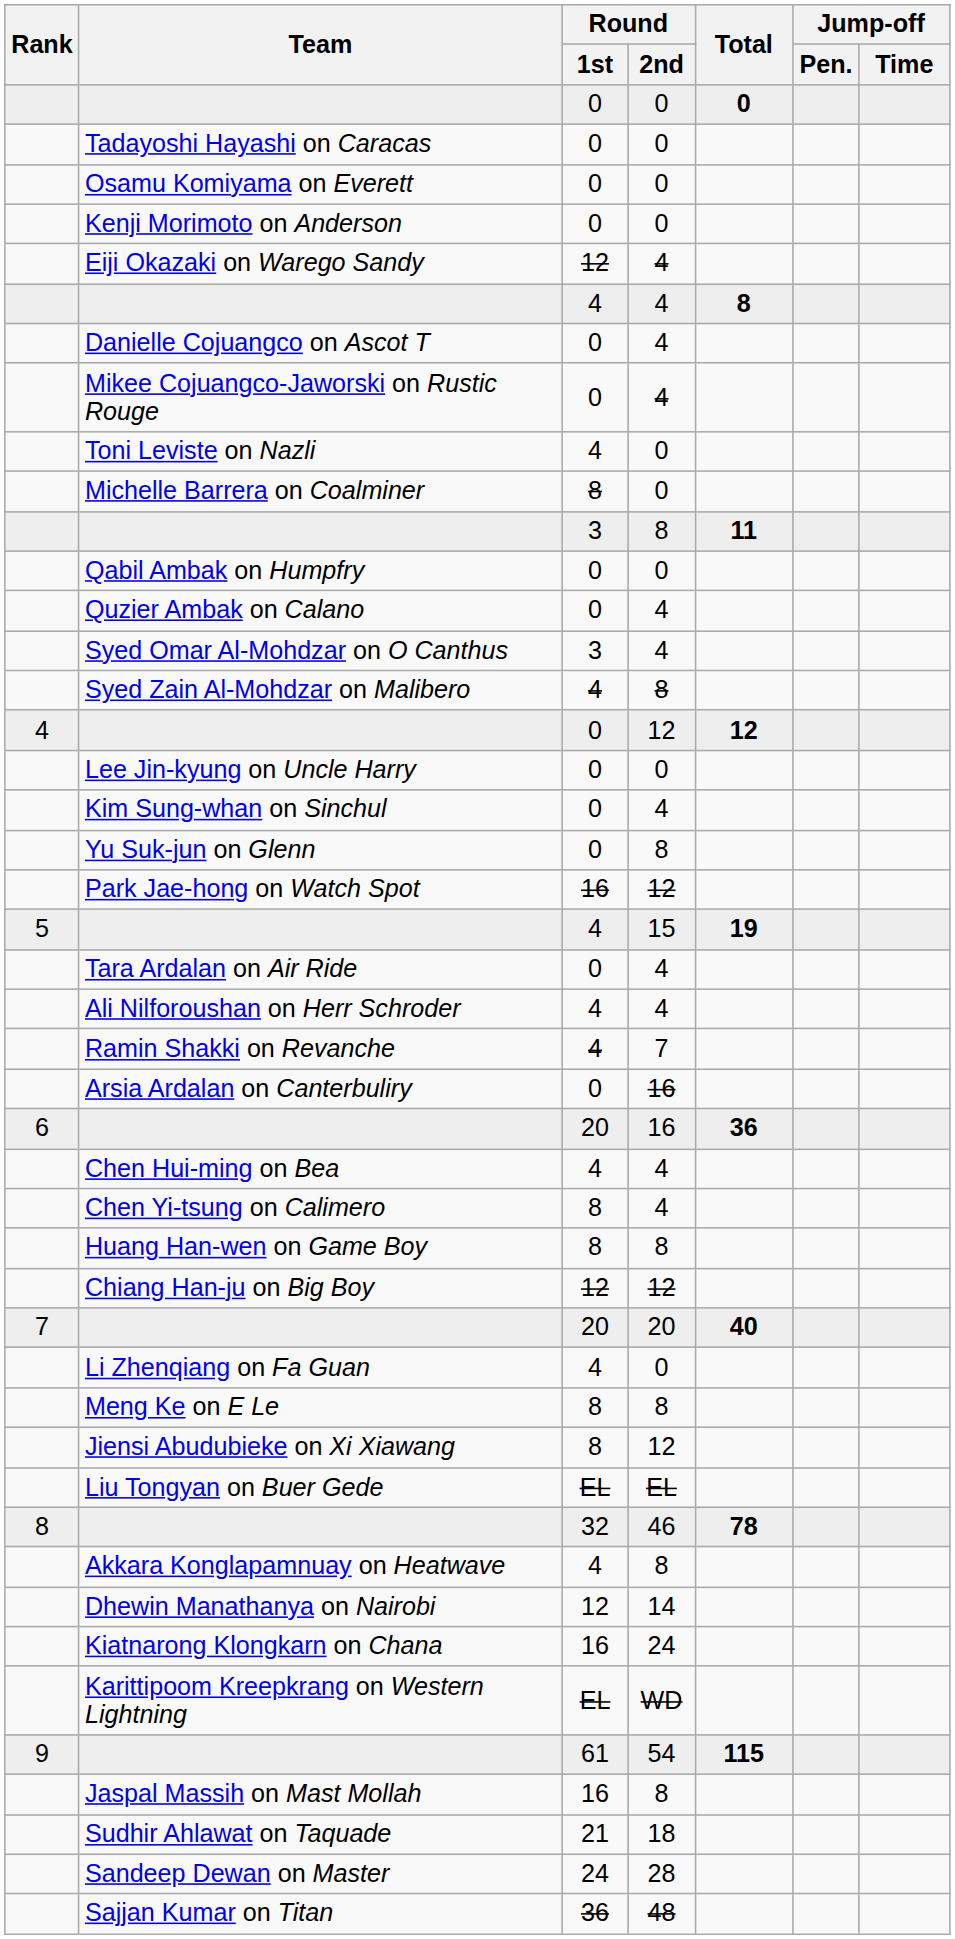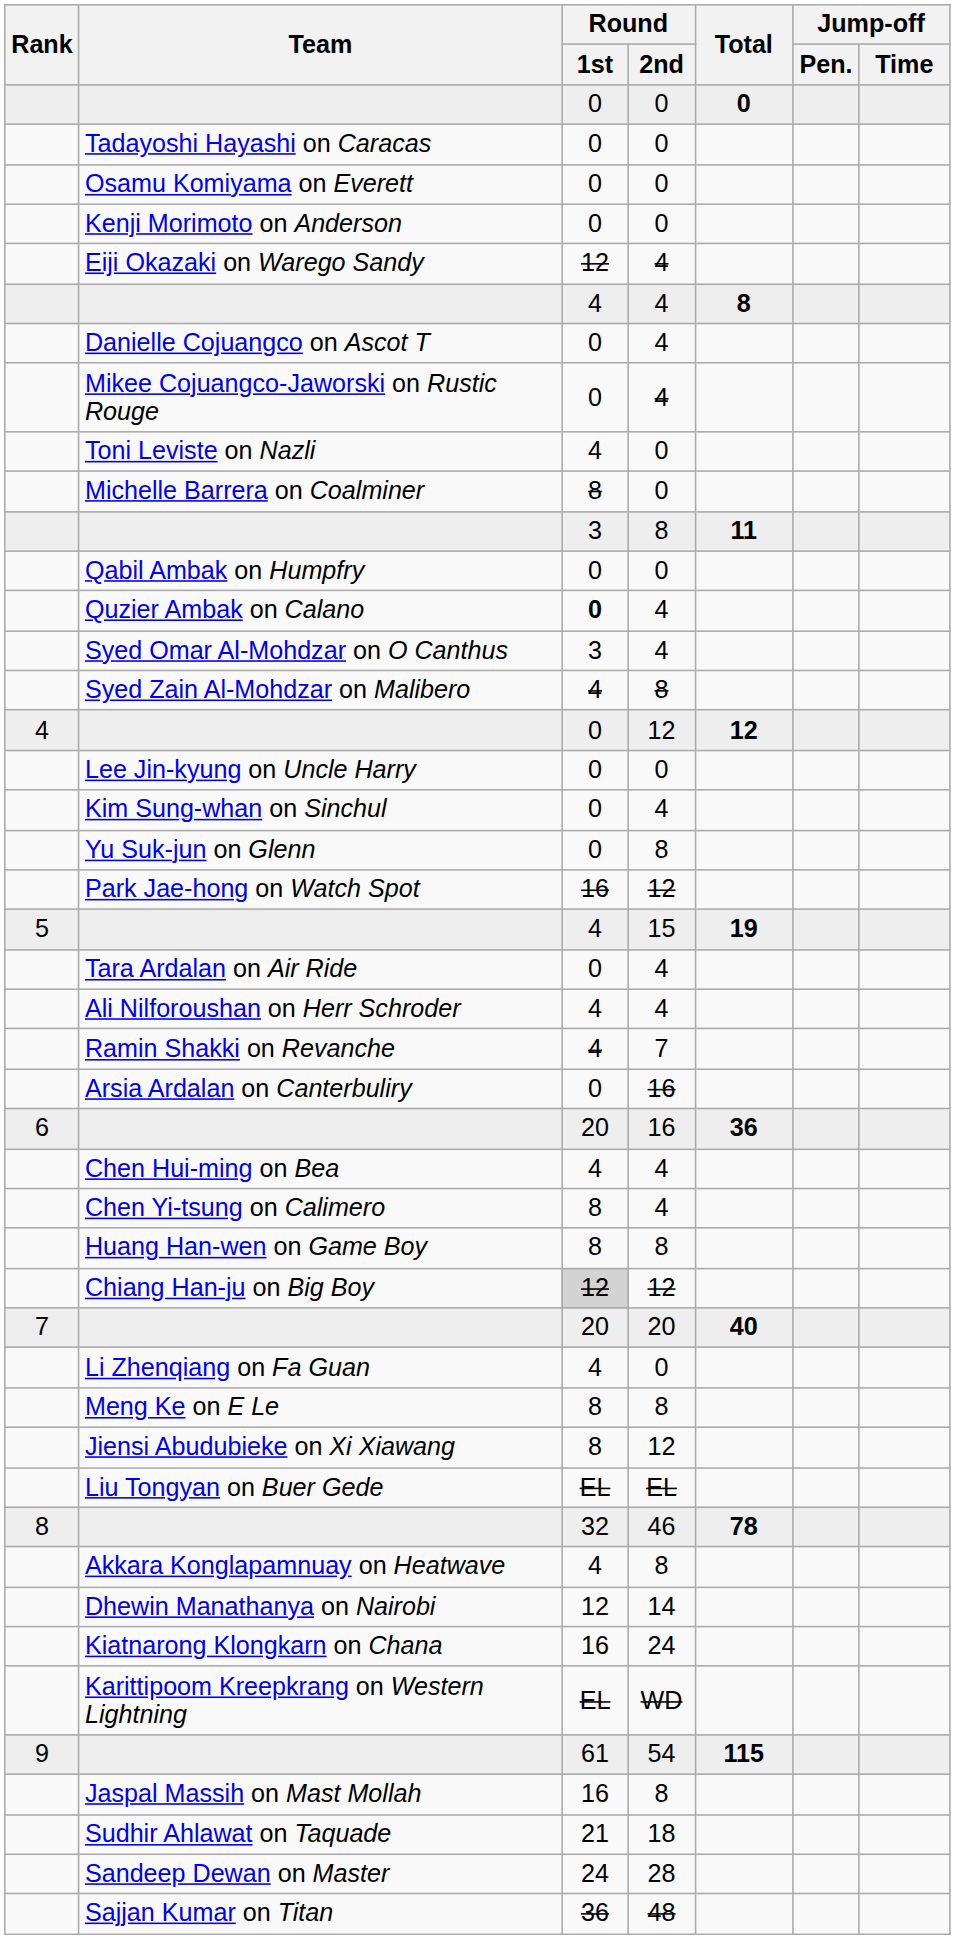(595, 610) normal -> (595, 610) bold
(595, 1287) no background -> (595, 1287) lightgrey background
